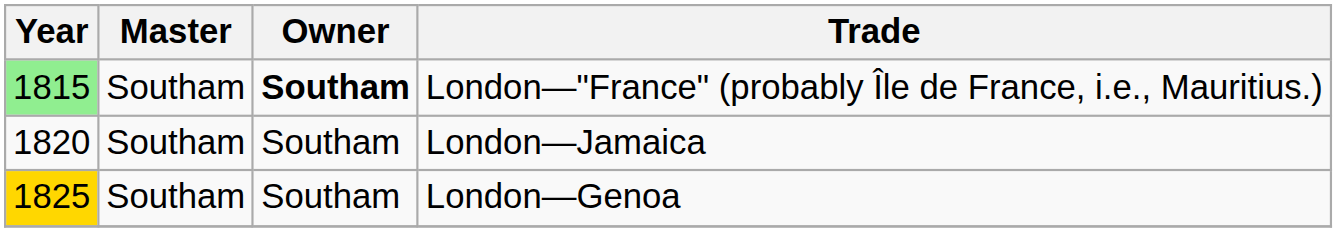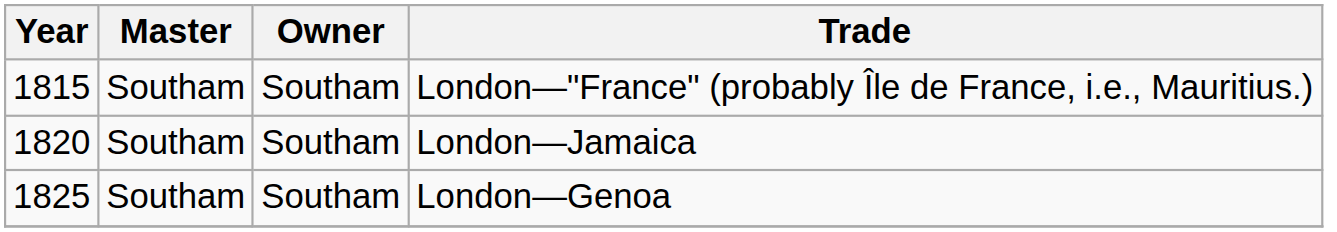(52, 87) lightgreen background -> (52, 87) no background
(336, 87) bold -> (331, 87) normal
(52, 197) gold background -> (52, 197) no background
